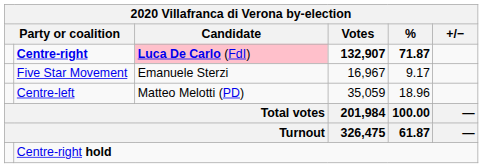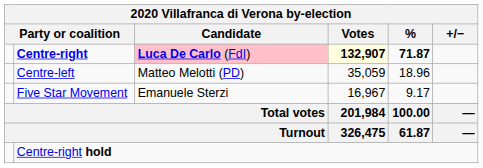(363, 53) no background -> (363, 53) lightyellow background
rows swapped: (46, 93) <-> (72, 73)
